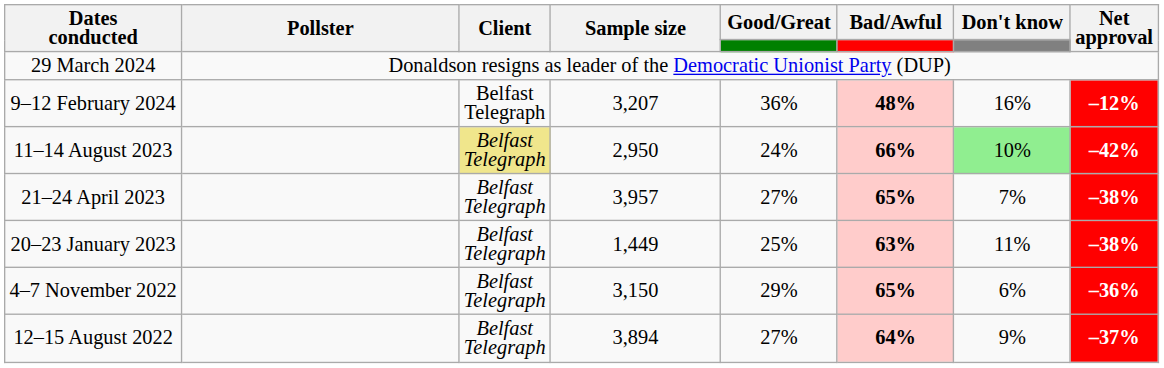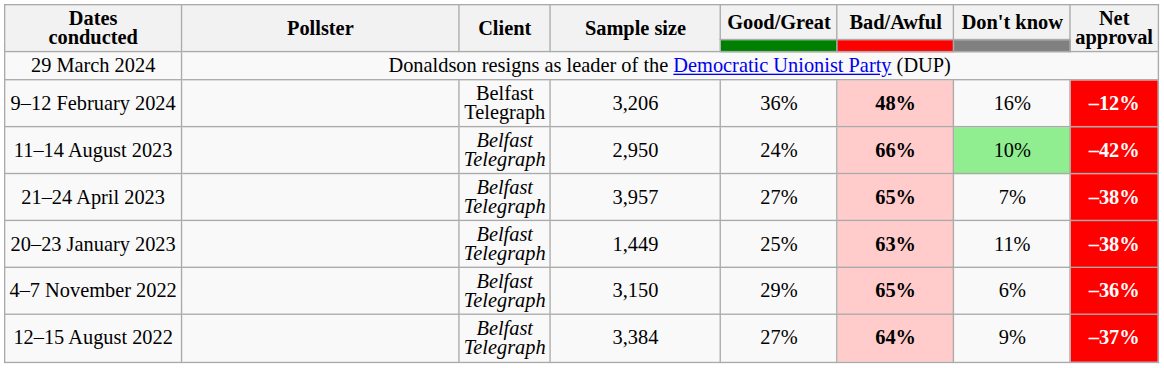(635, 103) 3,207 -> (635, 103) 3,206
(505, 150) khaki background -> (505, 150) no background
(635, 338) 3,894 -> (635, 338) 3,384
